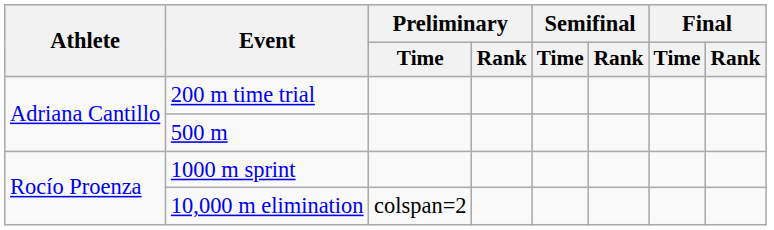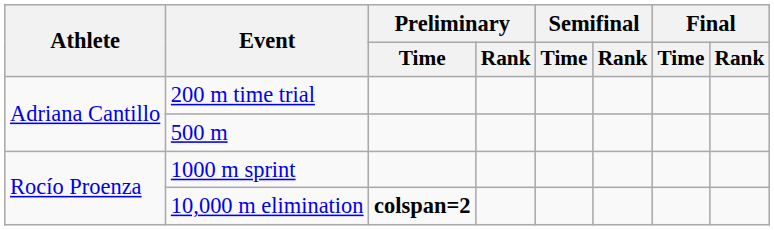(420, 206) normal -> (422, 206) bold
